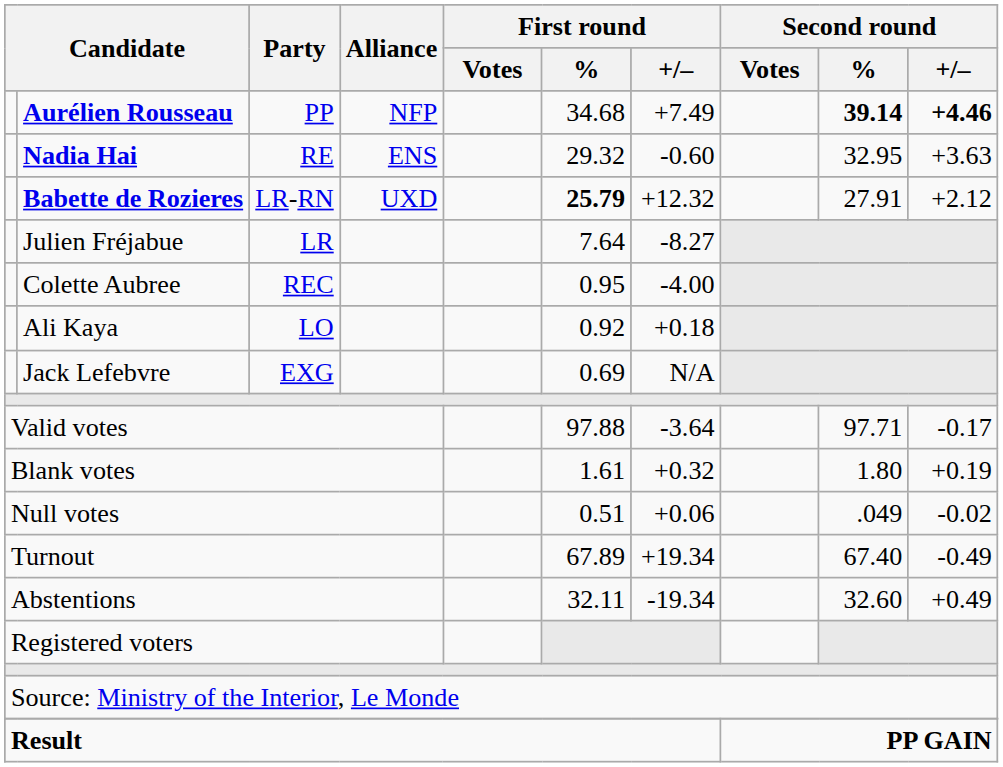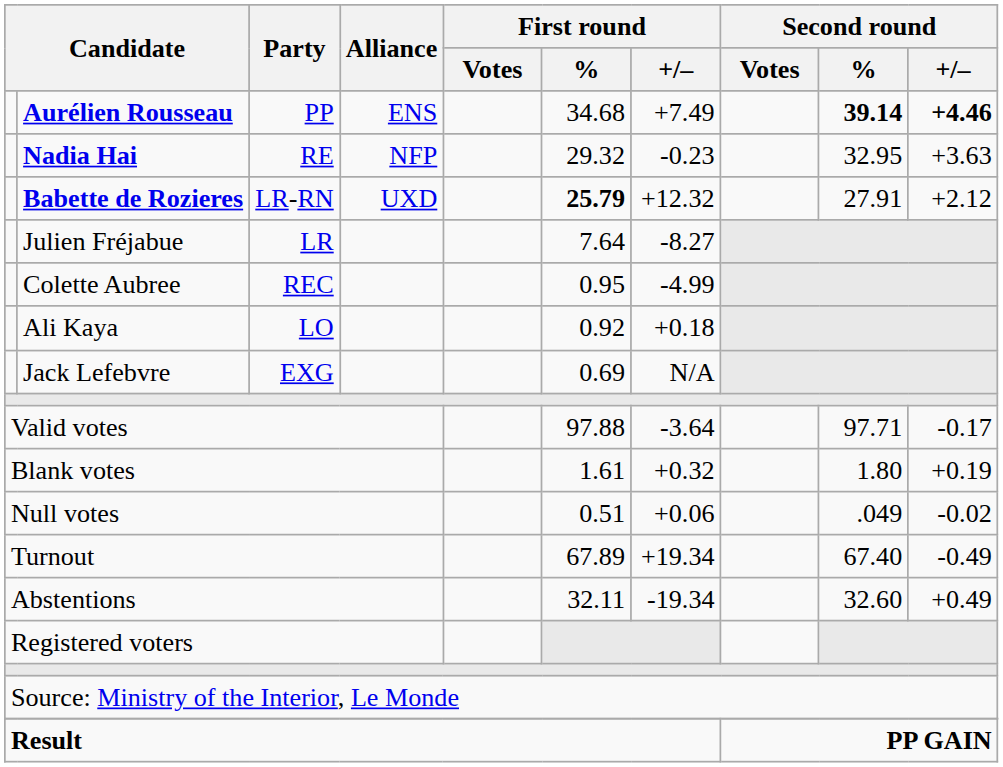(413, 112) NFP -> (413, 112) ENS
(413, 155) ENS -> (413, 155) NFP
(687, 155) -0.60 -> (687, 155) -0.23
(687, 284) -4.00 -> (687, 284) -4.99
